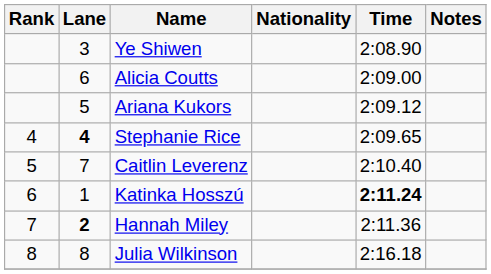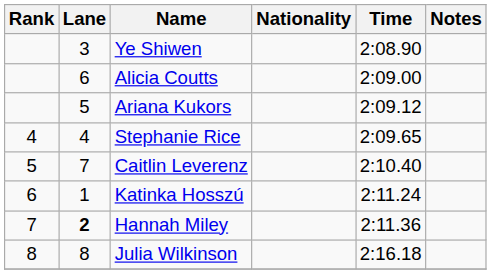(84, 136) bold -> (84, 136) normal
(391, 195) bold -> (391, 195) normal
